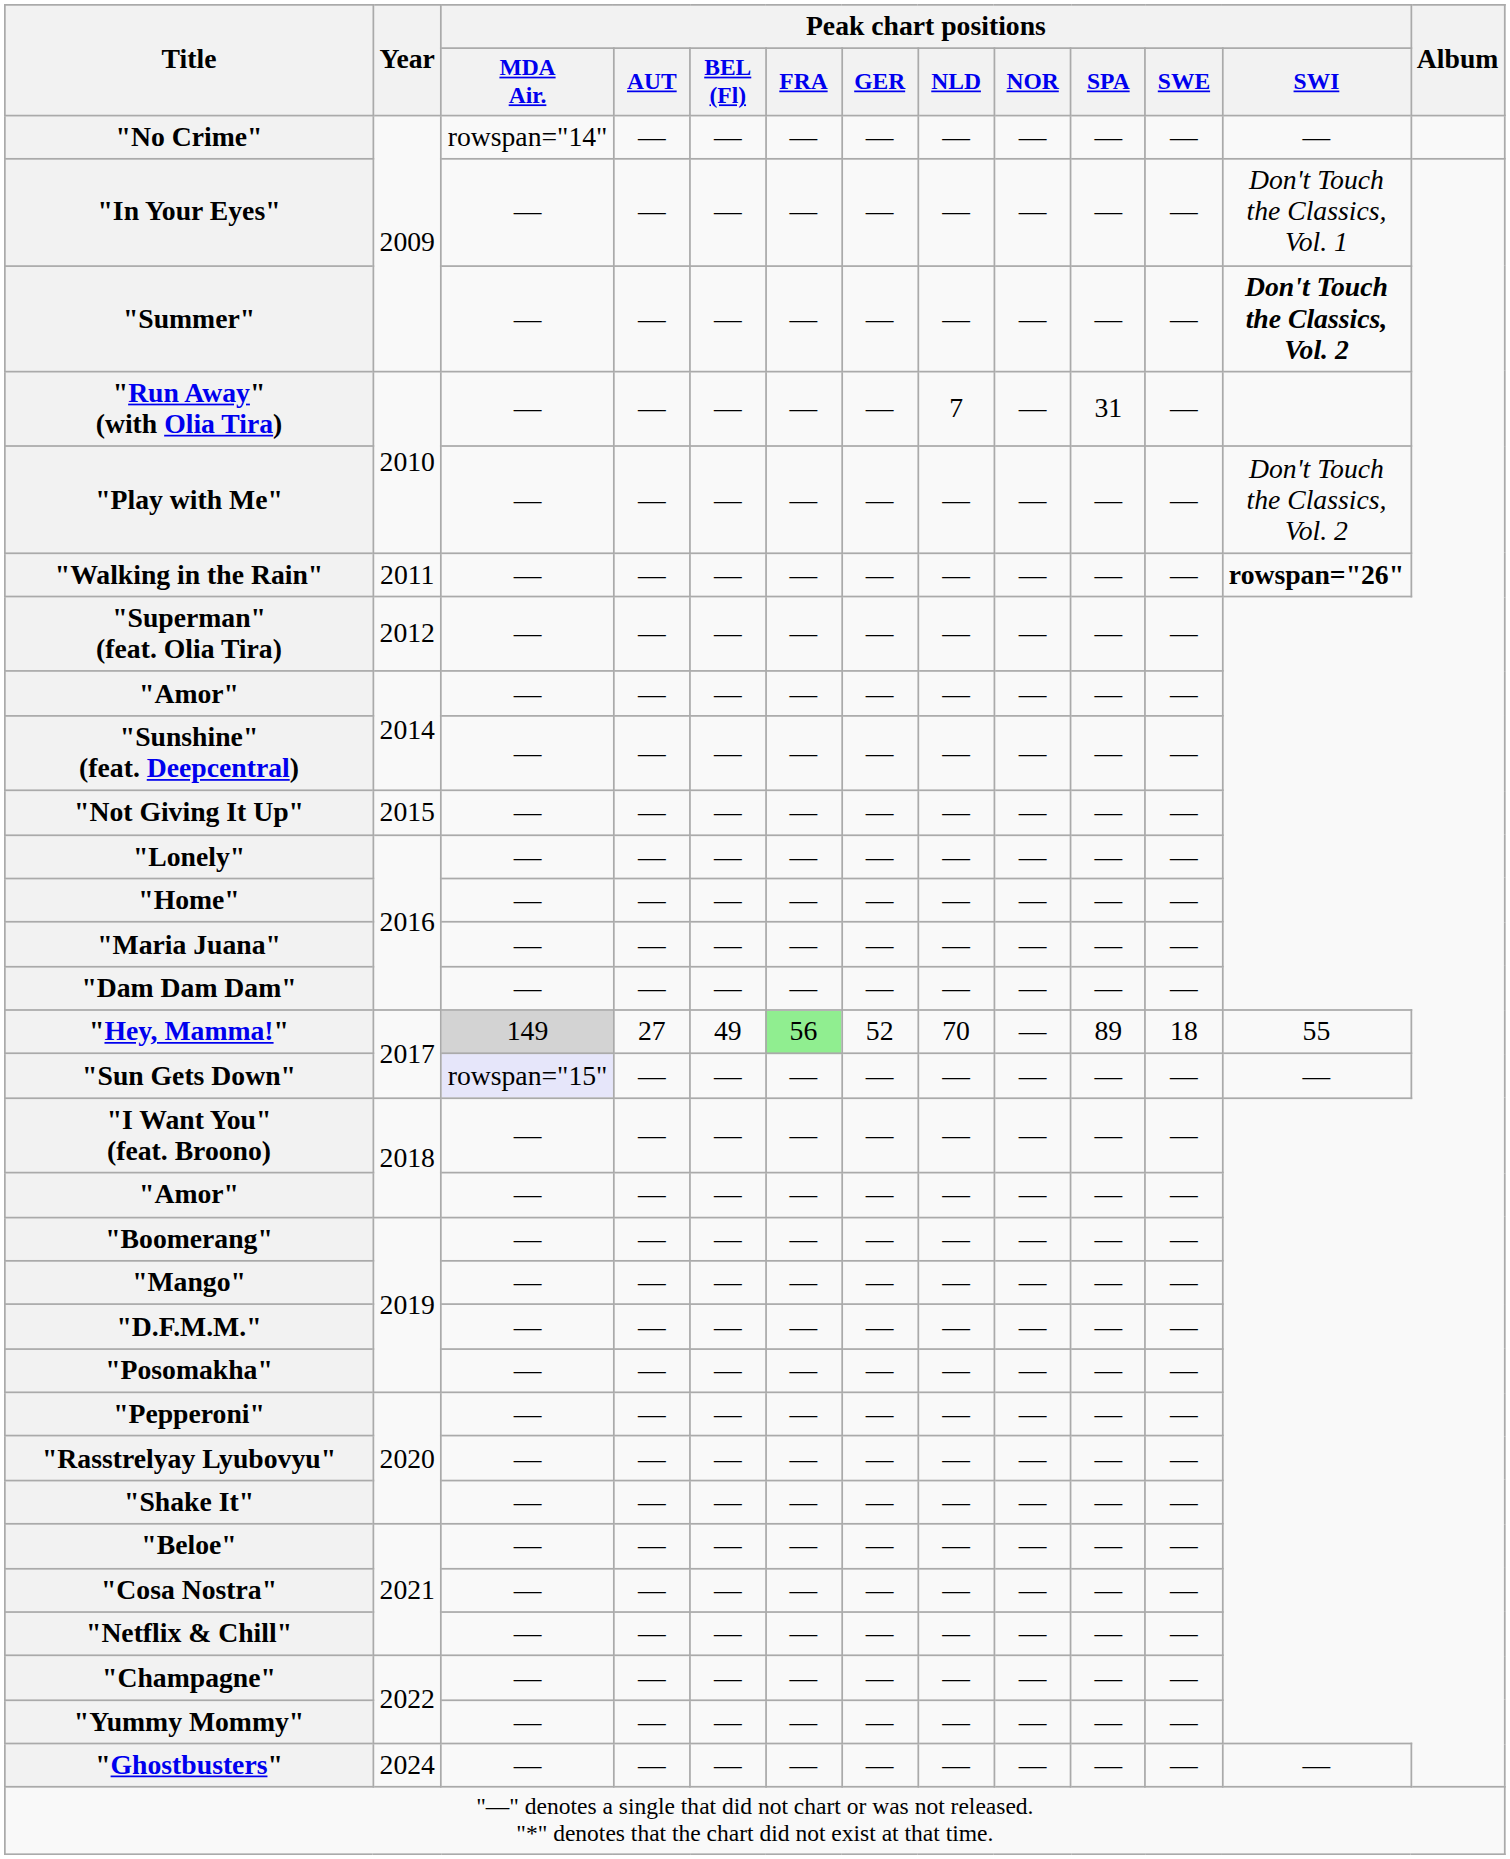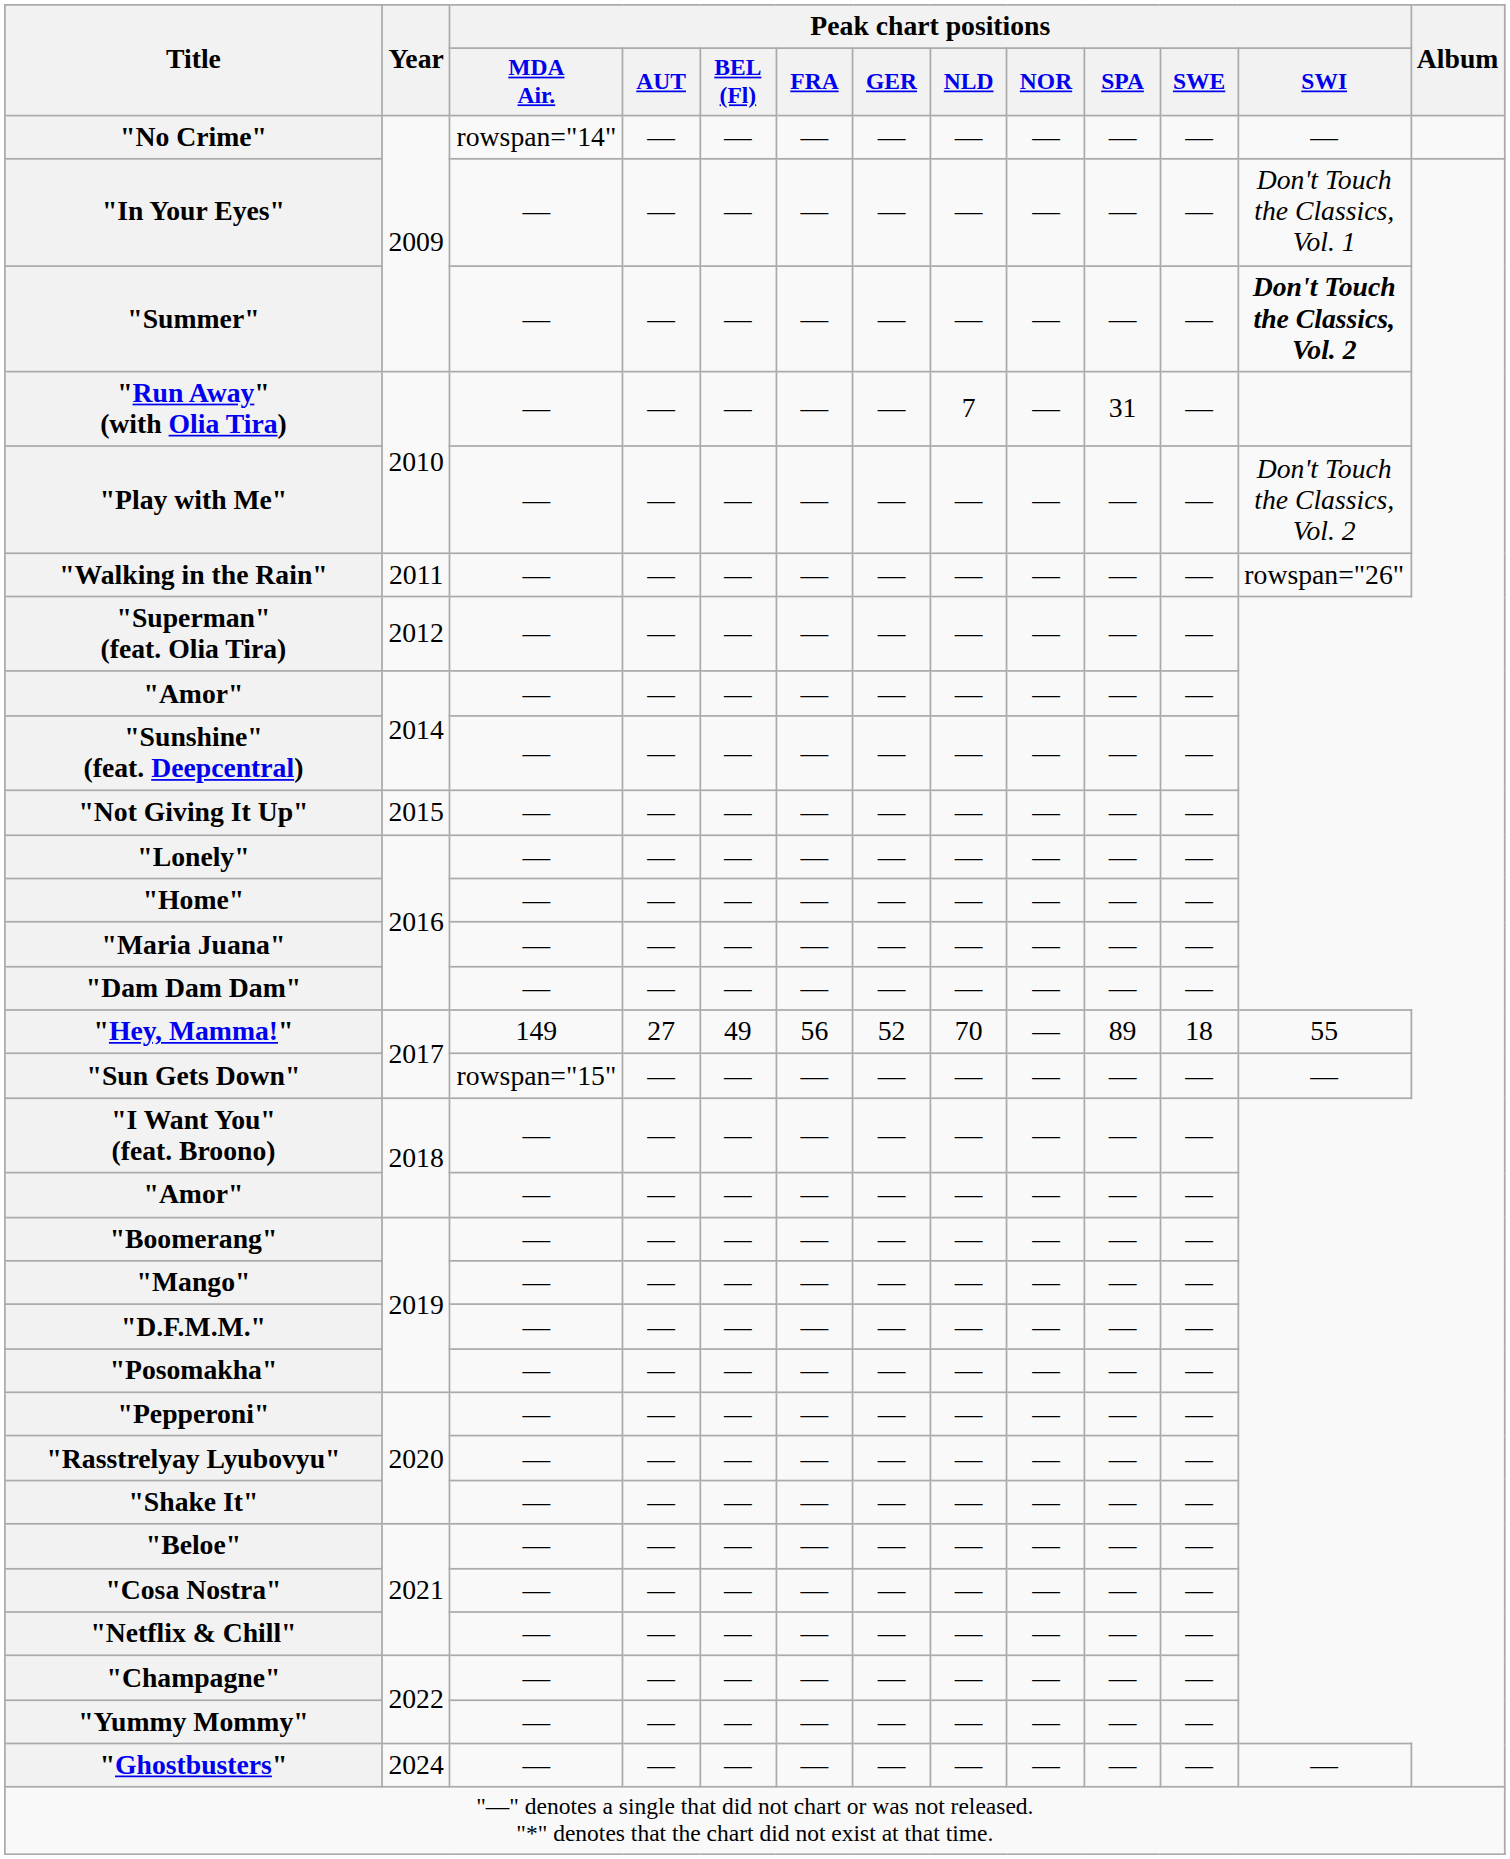(1316, 574) bold -> (1324, 574) normal
(528, 1031) lightgrey background -> (536, 1031) no background
(803, 1031) lightgreen background -> (814, 1031) no background
(528, 1075) lavender background -> (536, 1075) no background
